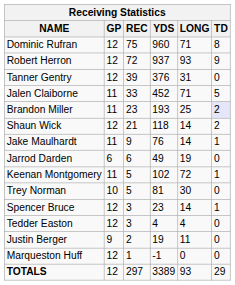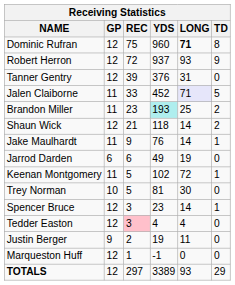(186, 45) normal -> (186, 45) bold
(186, 93) no background -> (186, 93) lavender background
(161, 110) no background -> (161, 110) paleturquoise background
(217, 110) lavender background -> (217, 110) no background
(129, 223) no background -> (129, 223) pink background
